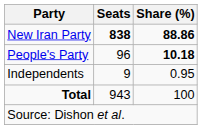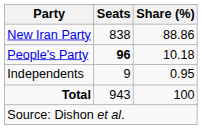(120, 34) bold -> (120, 34) normal
(179, 34) bold -> (179, 34) normal
(123, 54) normal -> (123, 54) bold
(179, 54) bold -> (179, 54) normal
